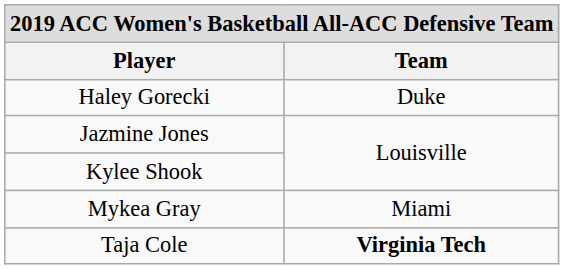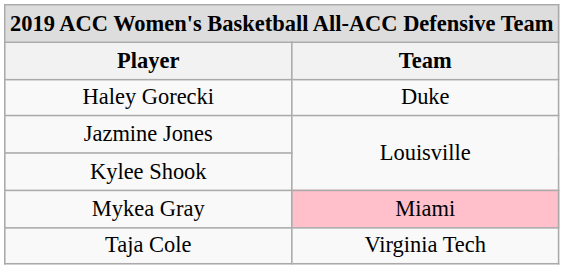(421, 208) no background -> (425, 208) pink background
(421, 245) bold -> (425, 245) normal
